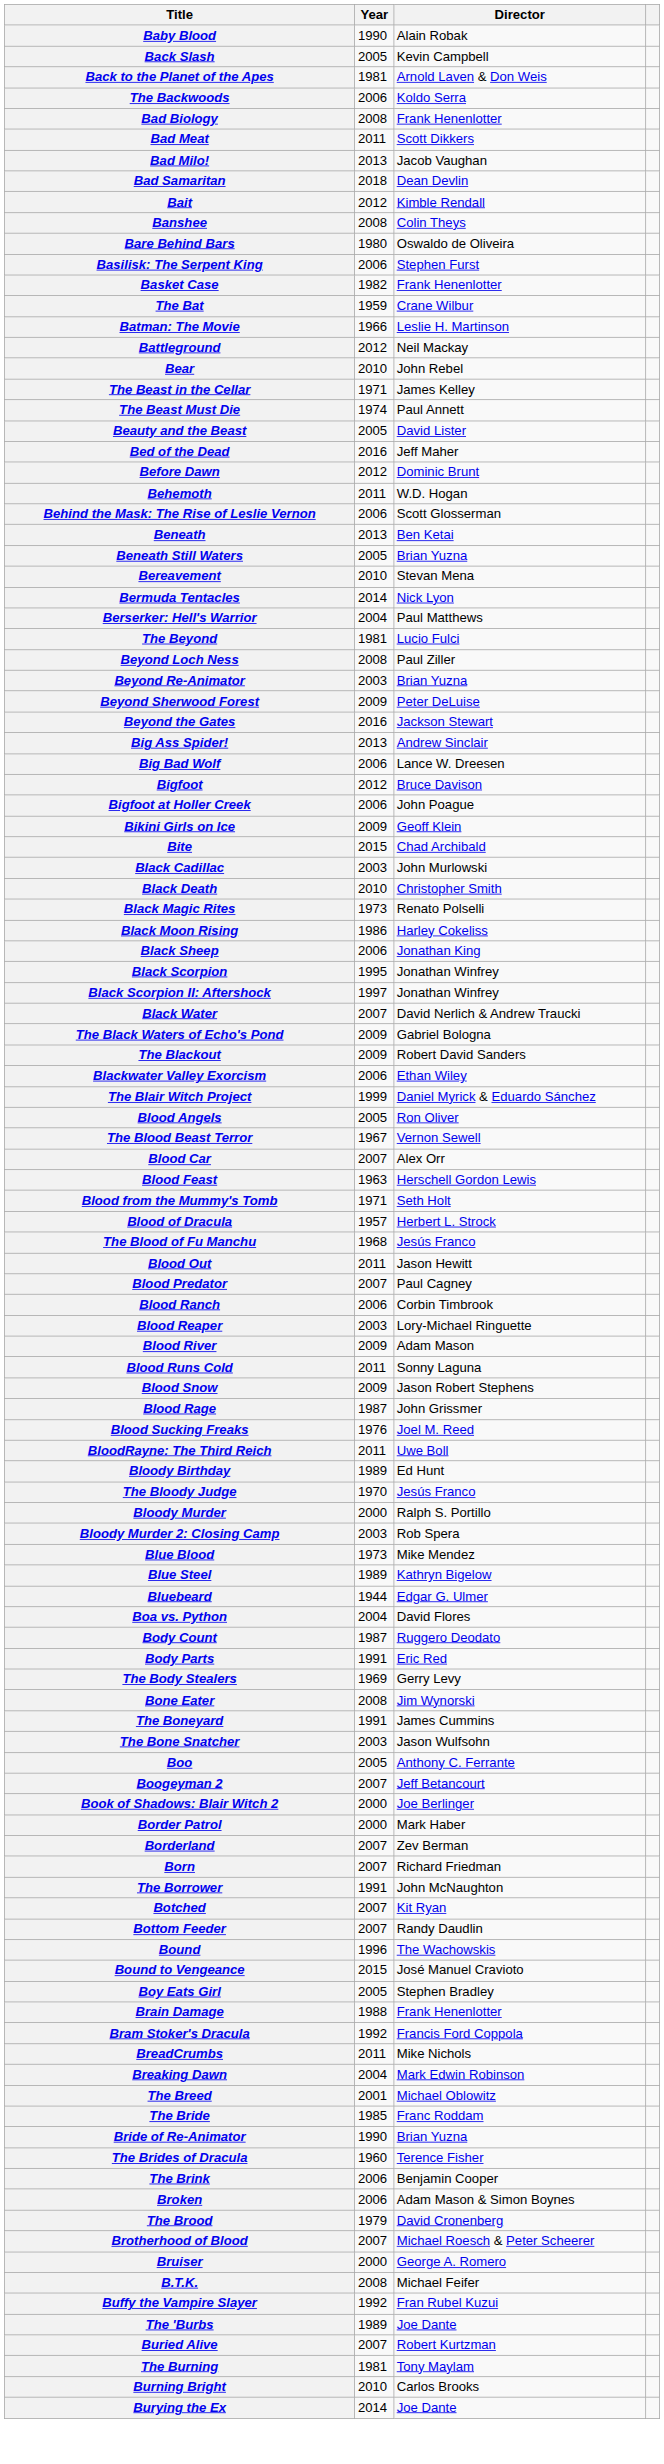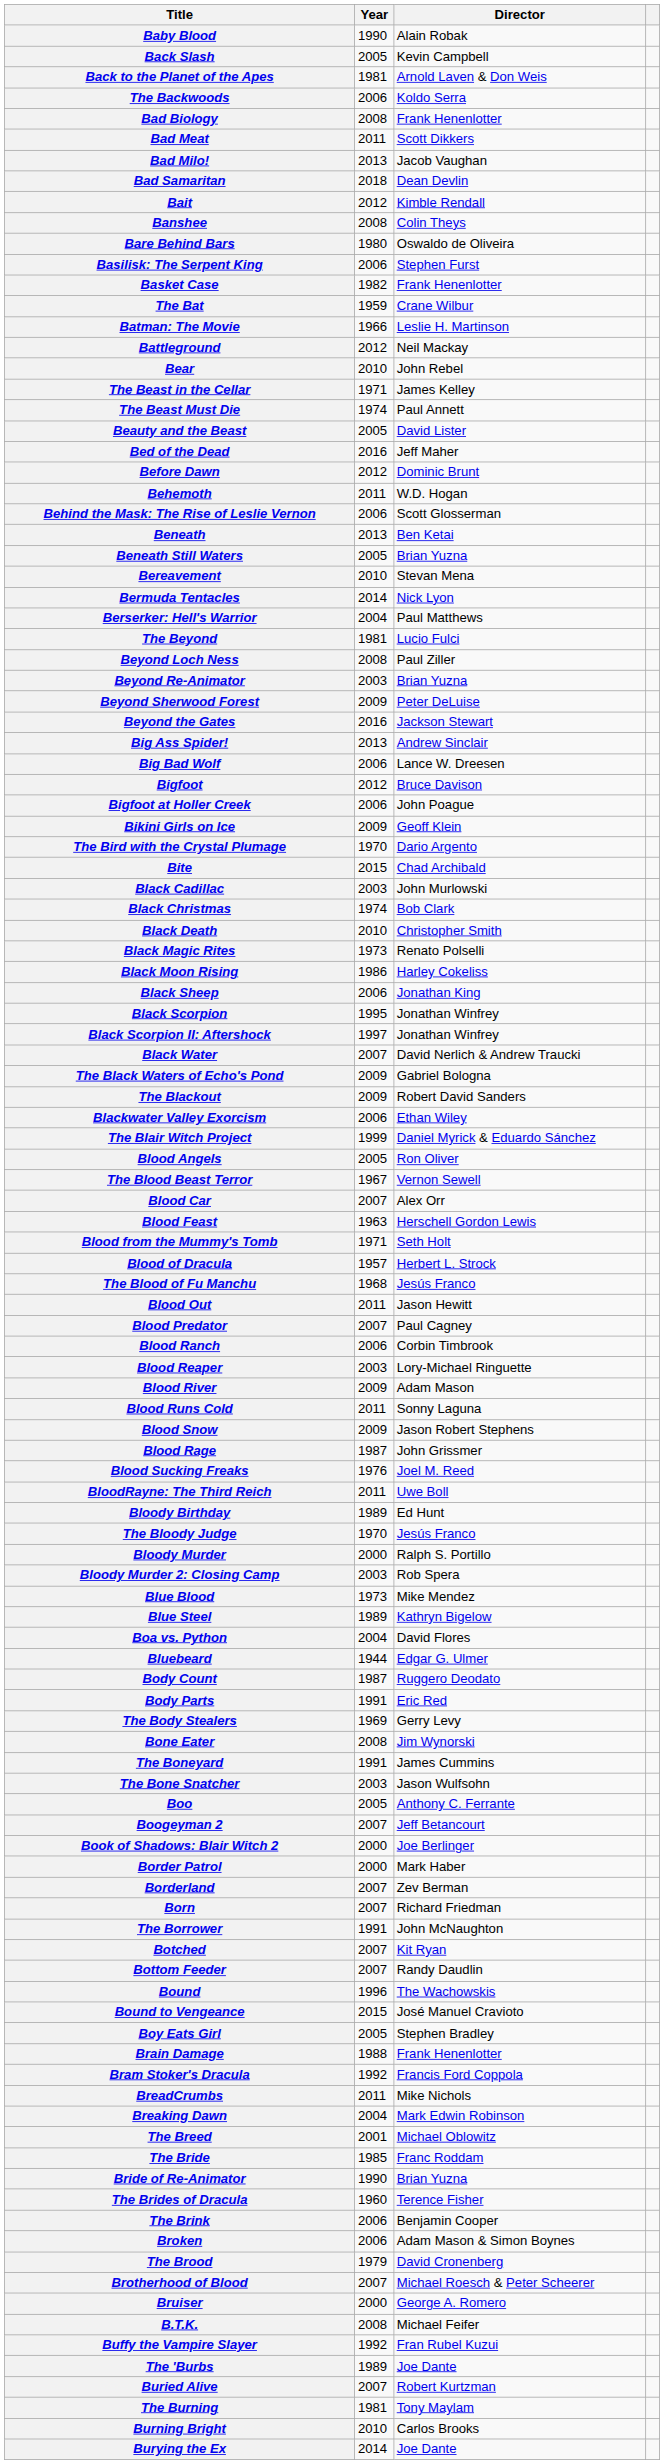+ row: (180, 847)
+ row: (180, 909)
rows swapped: (180, 1596) <-> (180, 1617)
